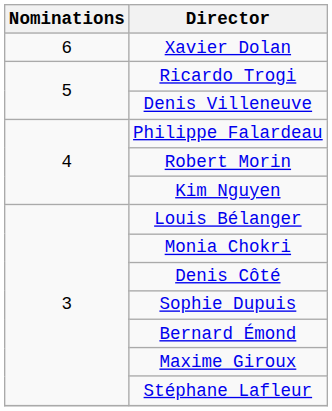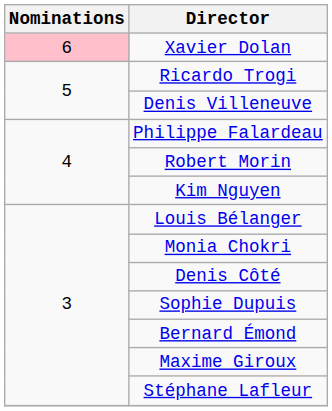(67, 48) no background -> (67, 48) pink background
